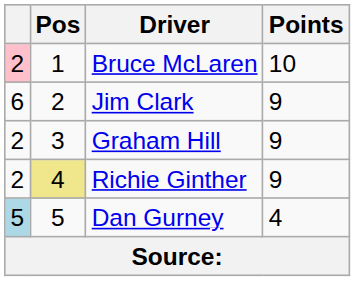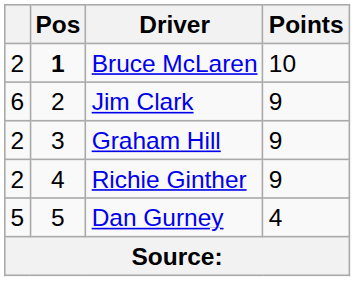(17, 63) pink background -> (17, 63) no background
(58, 63) normal -> (58, 63) bold
(58, 179) khaki background -> (58, 179) no background
(17, 218) lightblue background -> (17, 218) no background
